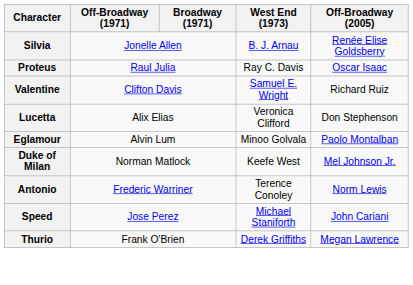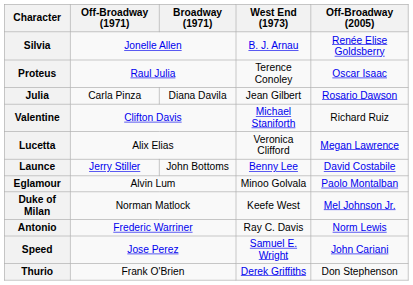(273, 68) Ray C. Davis -> (273, 73) Terence Conoley
+ row: (37, 95)
(273, 90) Samuel E. Wright -> (273, 117) Michael Staniforth
(360, 117) Don Stephenson -> (360, 145) Megan Lawrence
+ row: (37, 167)
(273, 189) Terence Conoley -> (273, 227) Ray C. Davis
(273, 217) Michael Staniforth -> (273, 249) Samuel E. Wright
(360, 239) Megan Lawrence -> (360, 271) Don Stephenson
